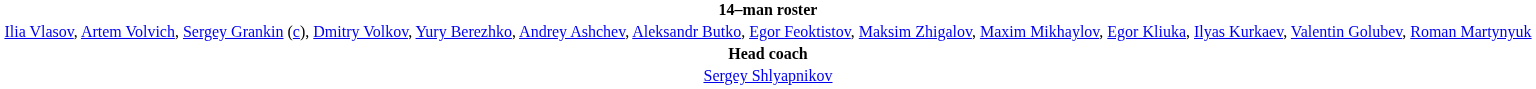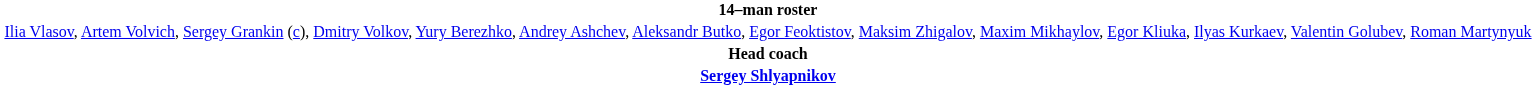(768, 76) normal -> (768, 76) bold
